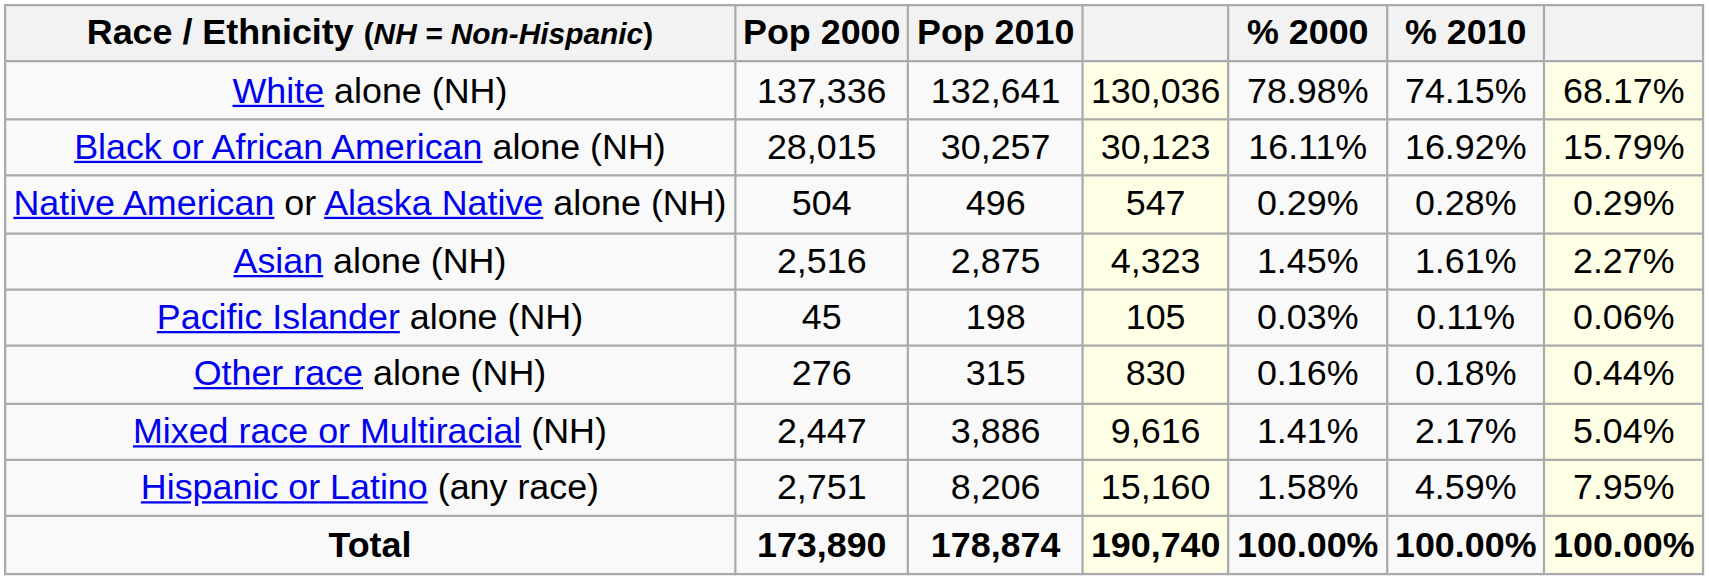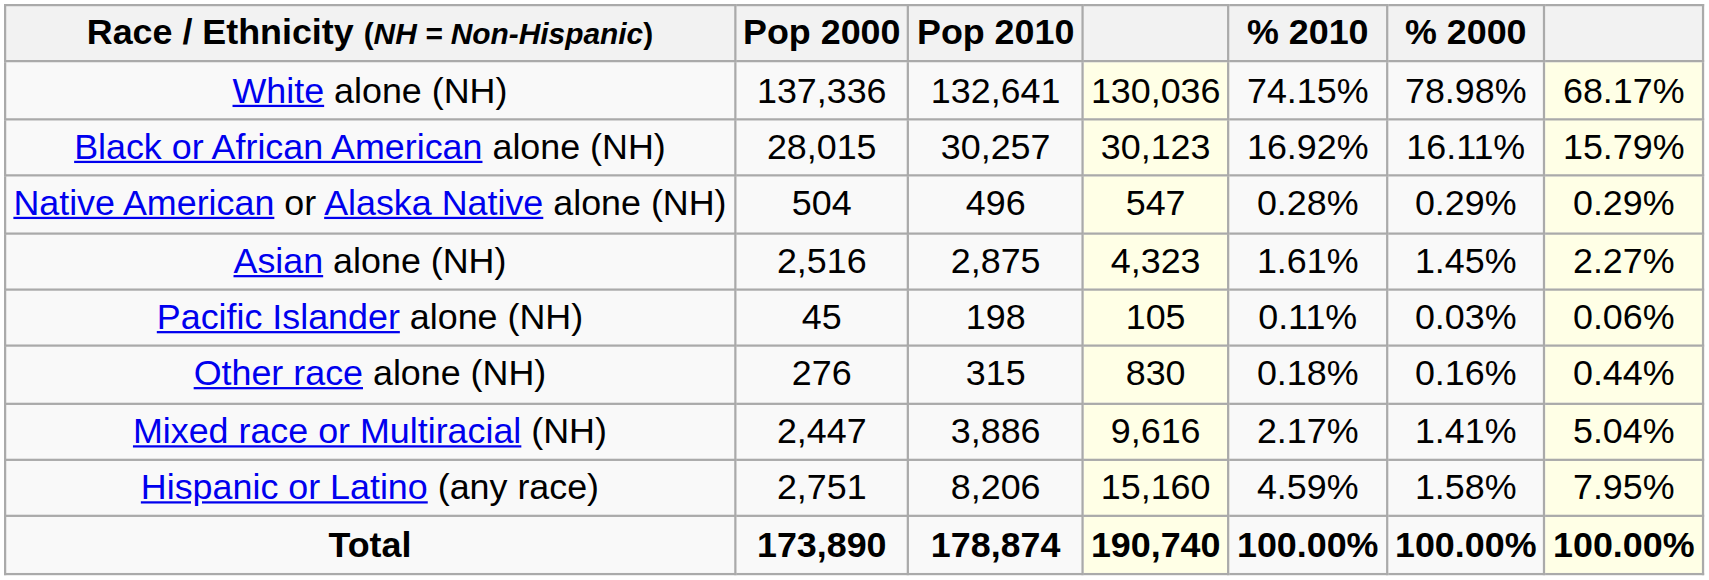columns swapped: (1308, 32) <-> (1466, 32)
